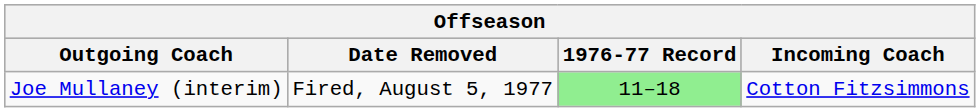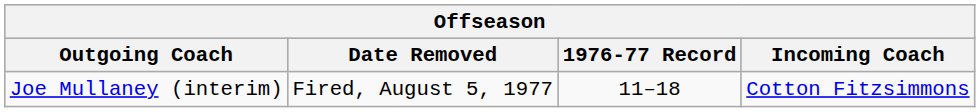(650, 89) lightgreen background -> (650, 89) no background
